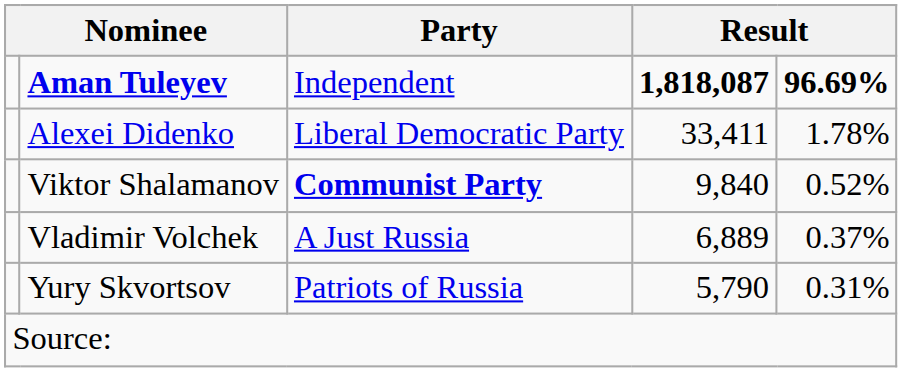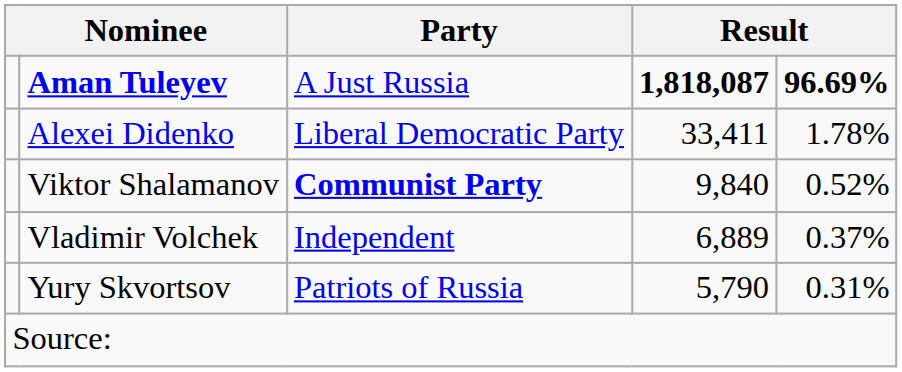(374, 81) Independent -> (382, 81) A Just Russia
(382, 236) A Just Russia -> (374, 236) Independent
